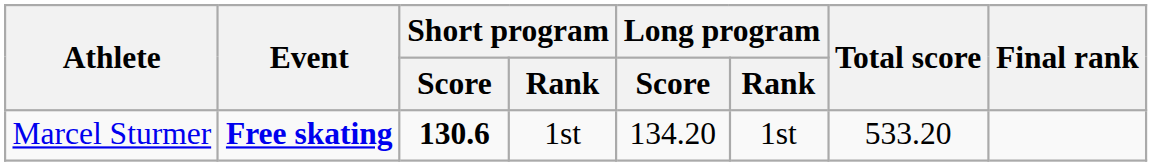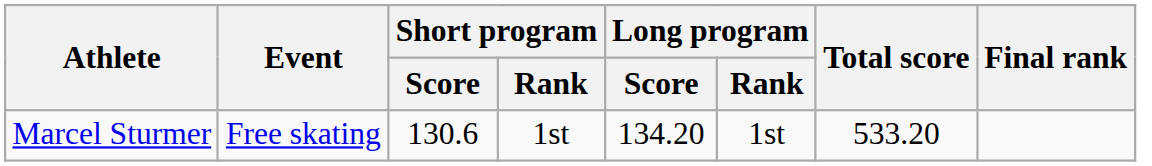(309, 134) bold -> (303, 134) normal
(454, 134) bold -> (443, 134) normal
